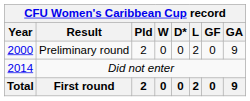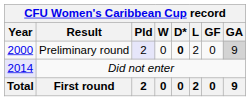(144, 50) no background -> (144, 50) lavender background
(180, 50) normal -> (180, 50) bold
(234, 50) no background -> (234, 50) lightgrey background
(20, 68) no background -> (20, 68) lavender background
